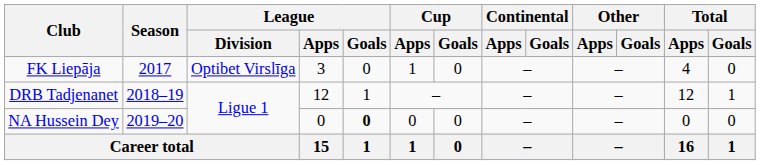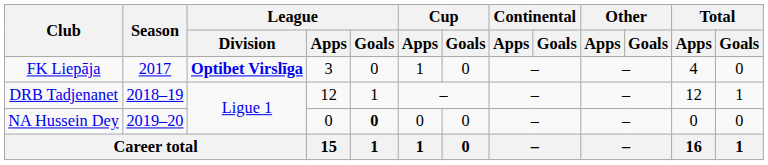(243, 69) normal -> (247, 69) bold
